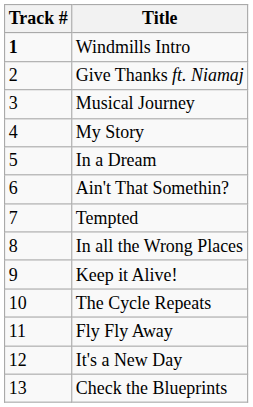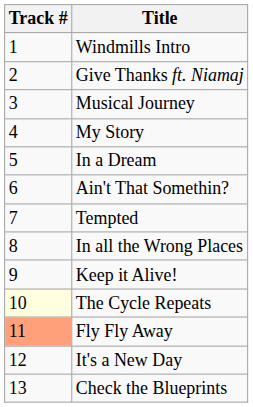(13, 47) bold -> (13, 47) normal
(18, 302) no background -> (18, 302) lightyellow background
(17, 331) no background -> (17, 331) lightsalmon background
